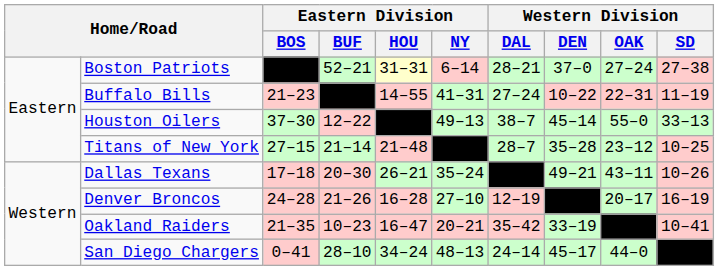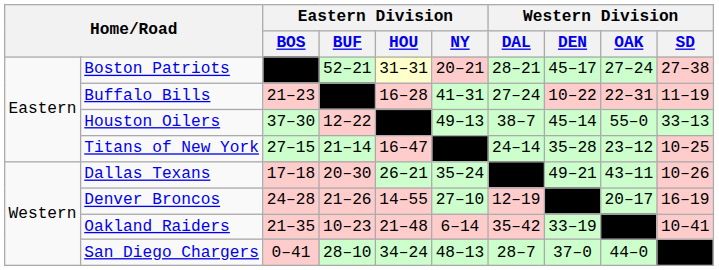(460, 70) 6–14 -> (460, 70) 20–21
(573, 70) 37–0 -> (573, 70) 45–17
(404, 96) 14–55 -> (404, 96) 16–28
(404, 149) 21–48 -> (404, 149) 16–47
(516, 149) 28–7 -> (516, 149) 24–14
(404, 201) 16–28 -> (404, 201) 14–55
(404, 227) 16–47 -> (404, 227) 21–48
(460, 227) 20–21 -> (460, 227) 6–14
(516, 253) 24–14 -> (516, 253) 28–7
(573, 253) 45–17 -> (573, 253) 37–0
